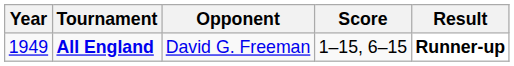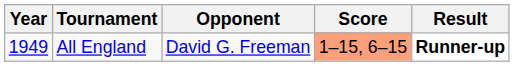(105, 47) bold -> (101, 47) normal
(363, 47) no background -> (363, 47) lightsalmon background
